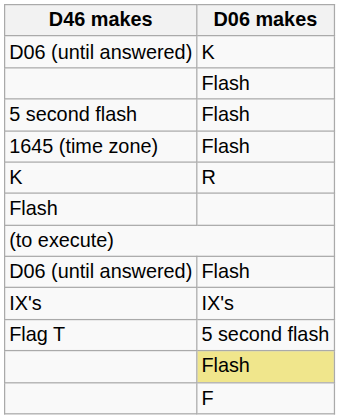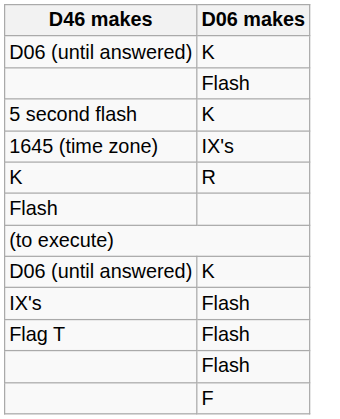(226, 114) Flash -> (208, 114) K
(226, 146) Flash -> (218, 146) IX's
(226, 271) Flash -> (208, 271) K
(218, 303) IX's -> (226, 303) Flash
(265, 334) 5 second flash -> (226, 334) Flash
(226, 366) khaki background -> (226, 366) no background
